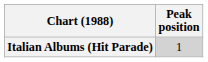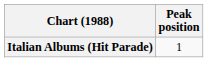(179, 47) lightgrey background -> (179, 47) no background
